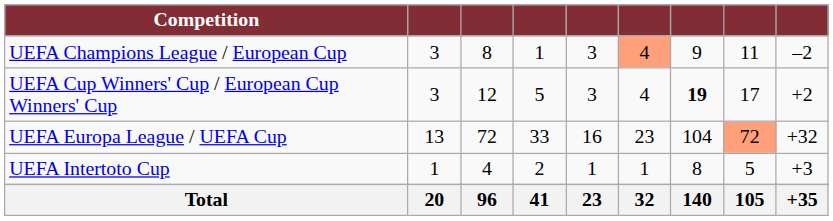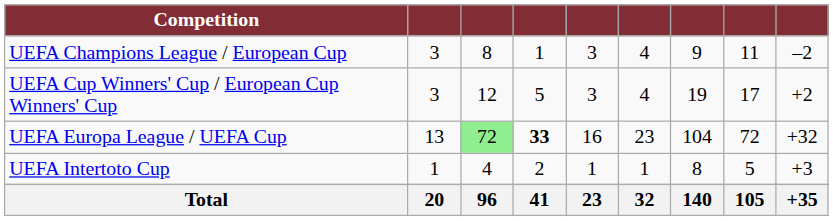(645, 51) lightsalmon background -> (645, 51) no background
(697, 94) bold -> (697, 94) normal
(487, 136) no background -> (487, 136) lightgreen background
(539, 136) normal -> (539, 136) bold
(750, 136) lightsalmon background -> (750, 136) no background
